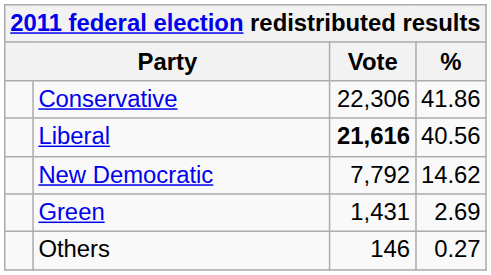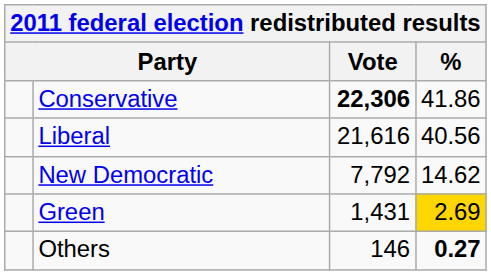(373, 99) normal -> (373, 99) bold
(373, 136) bold -> (373, 136) normal
(457, 212) no background -> (457, 212) gold background
(457, 250) normal -> (457, 250) bold
